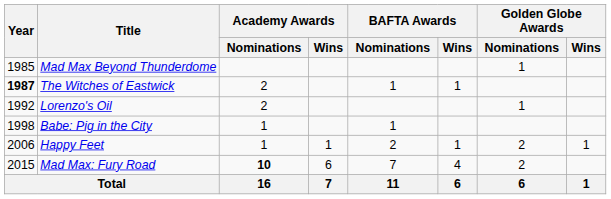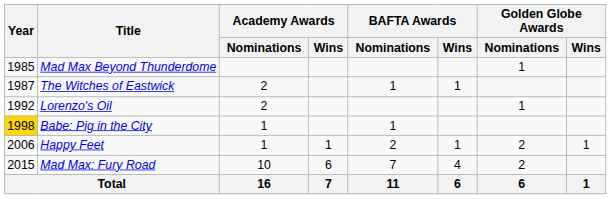(21, 86) bold -> (21, 86) normal
(21, 125) no background -> (21, 125) gold background
(264, 164) bold -> (264, 164) normal
